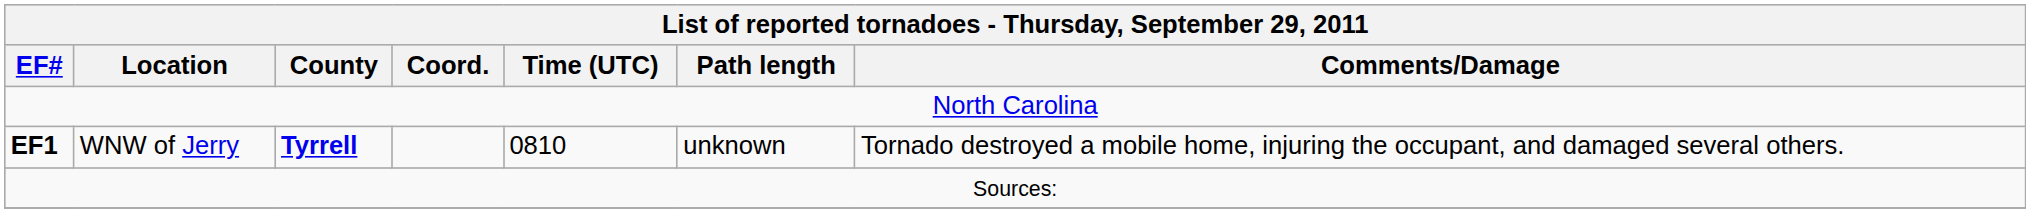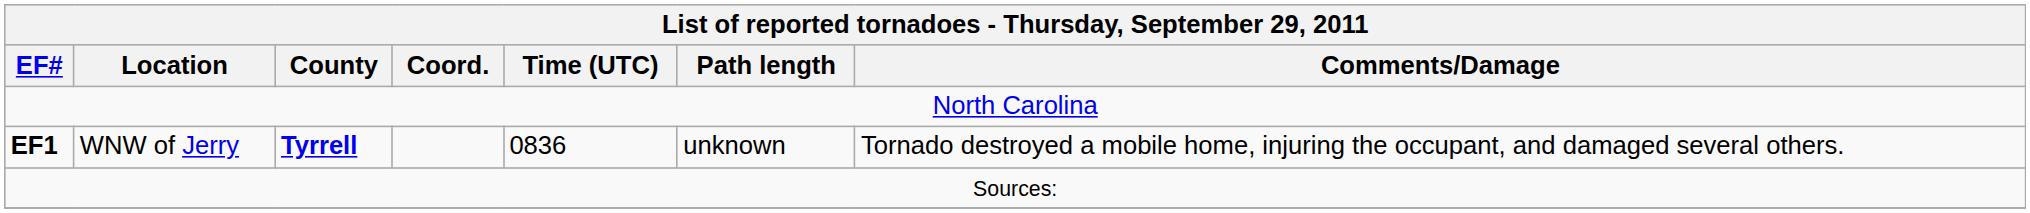(538, 146) 0810 -> (538, 146) 0836
